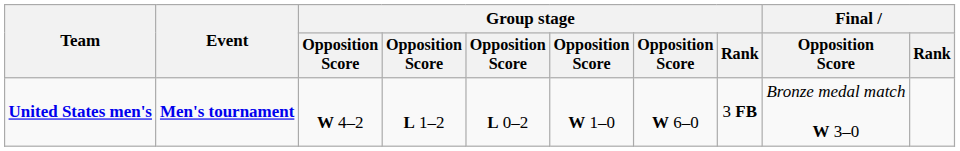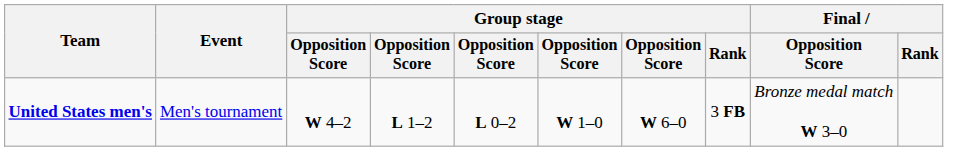(227, 112) bold -> (221, 112) normal
